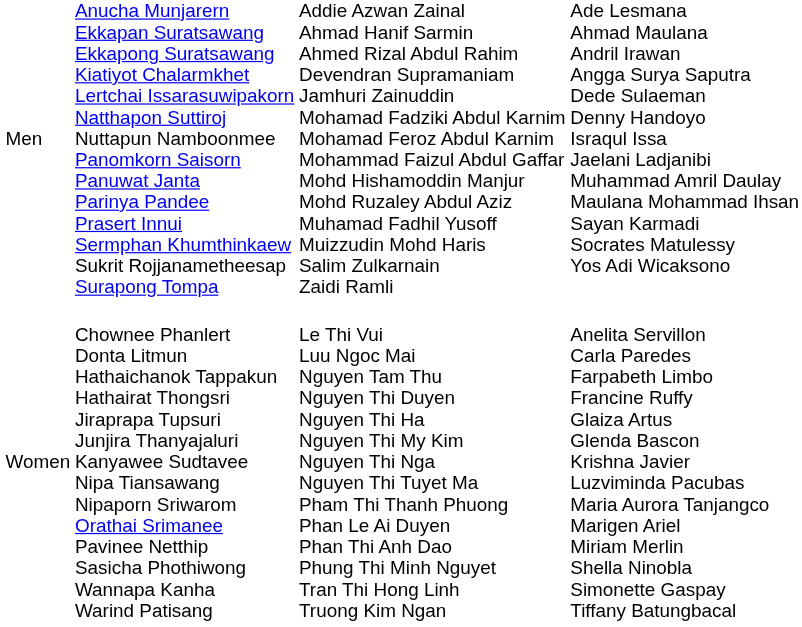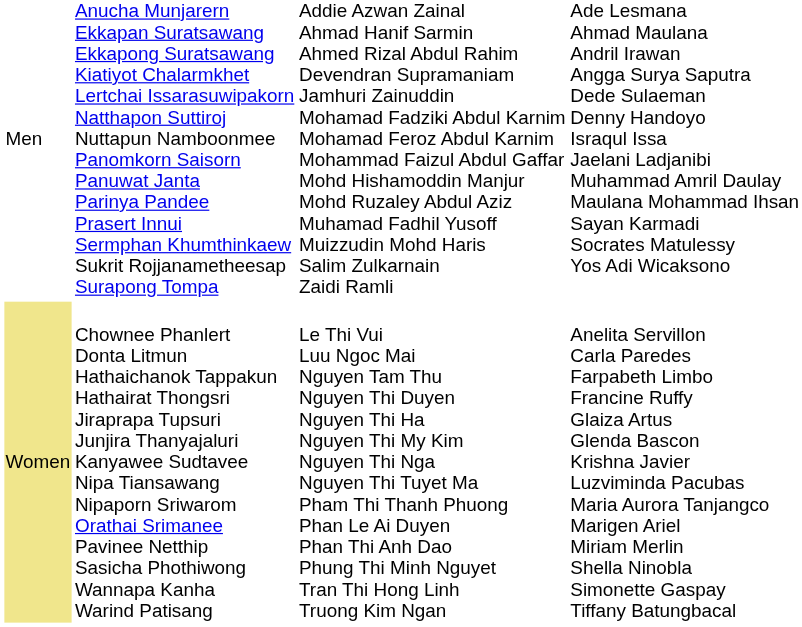(38, 462) no background -> (38, 462) khaki background
